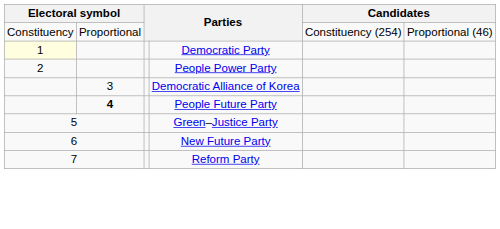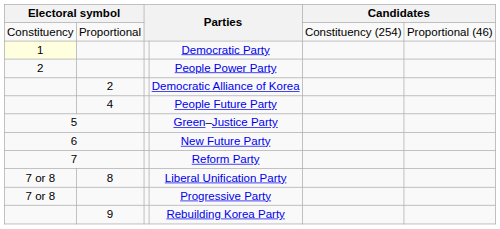(110, 86) 3 -> (110, 86) 2
(110, 104) bold -> (110, 104) normal
+ row: (226, 178)
+ row: (226, 196)
+ row: (226, 214)
